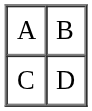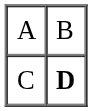(66, 80) normal -> (66, 80) bold
